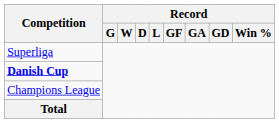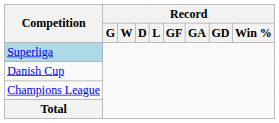(30, 52) no background -> (30, 52) lightblue background
(38, 71) bold -> (36, 71) normal
